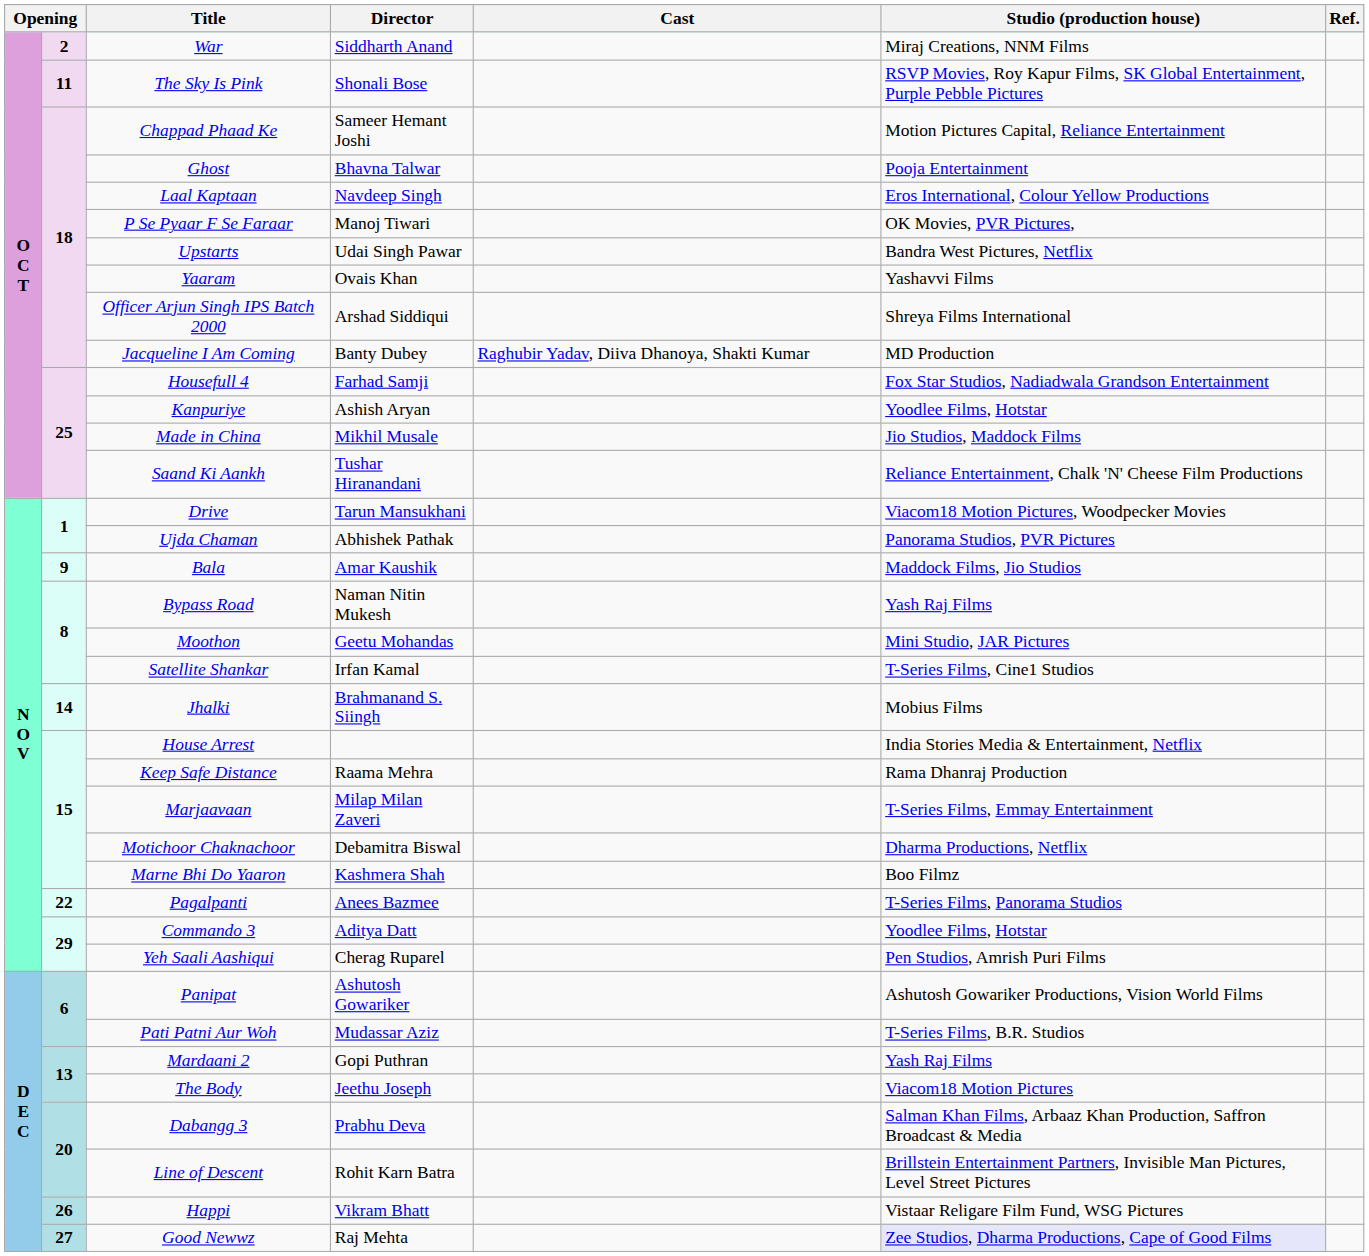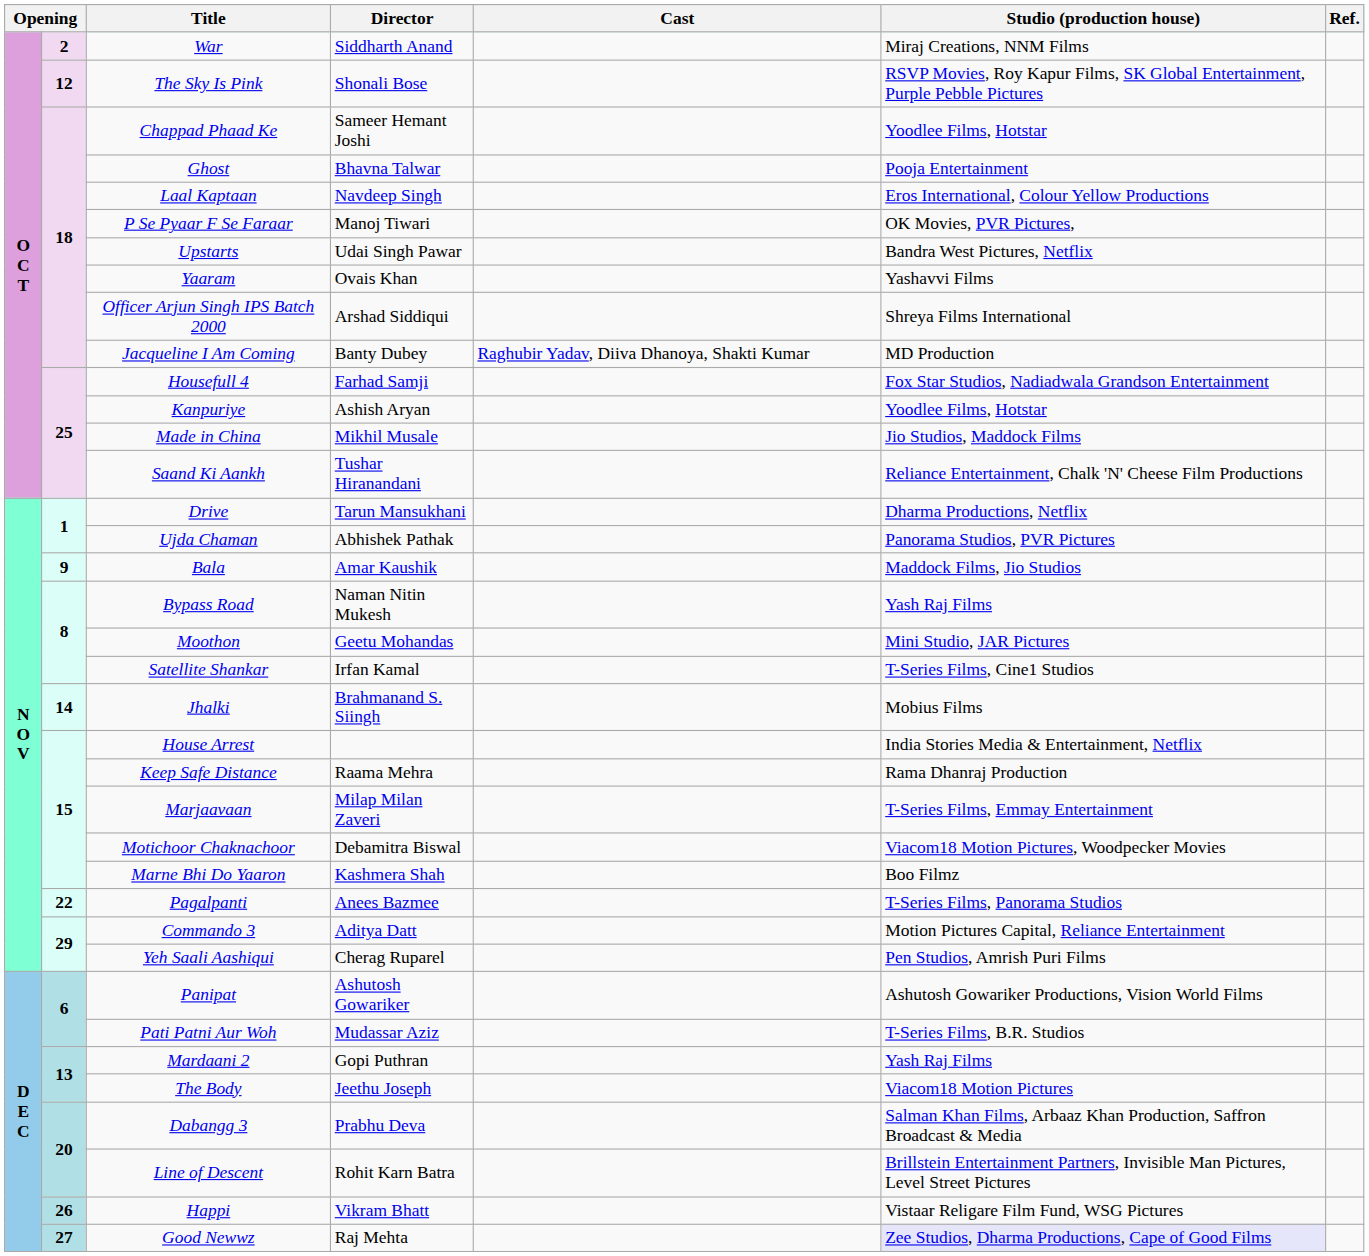(64, 83) 11 -> (64, 83) 12
(1055, 130) Motion Pictures Capital, Reliance Entertainment -> (966, 130) Yoodlee Films, Hotstar
(1056, 511) Viacom18 Motion Pictures, Woodpecker Movies -> (986, 511) Dharma Productions, Netflix
(986, 847) Dharma Productions, Netflix -> (1056, 847) Viacom18 Motion Pictures, Woodpecker Movies
(966, 930) Yoodlee Films, Hotstar -> (1055, 930) Motion Pictures Capital, Reliance Entertainment
